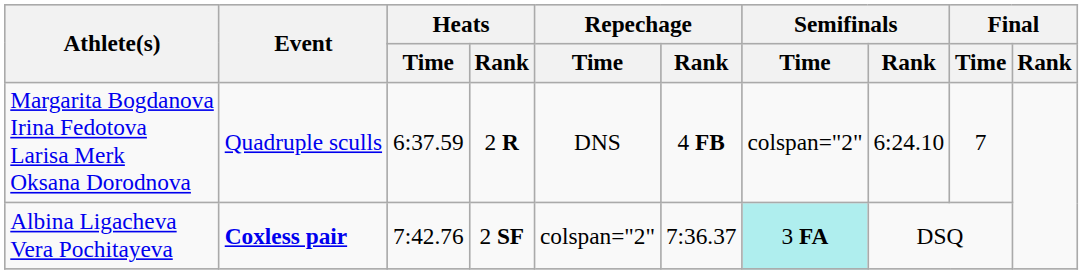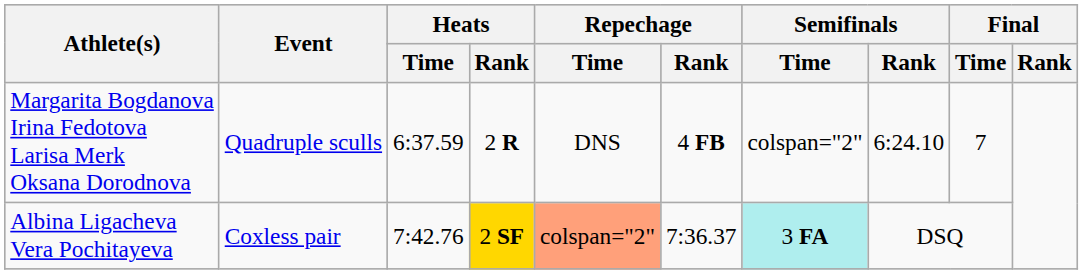(286, 235) bold -> (283, 235) normal
(502, 235) no background -> (502, 235) gold background
(597, 235) no background -> (597, 235) lightsalmon background
